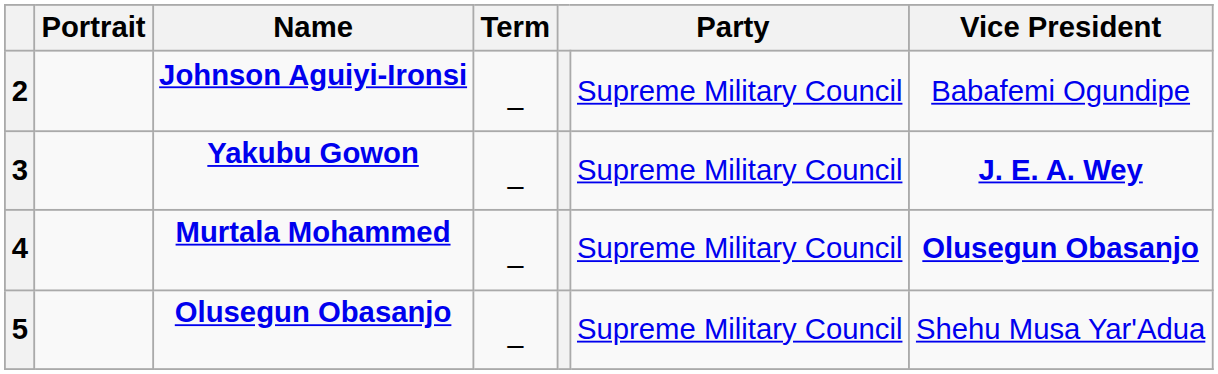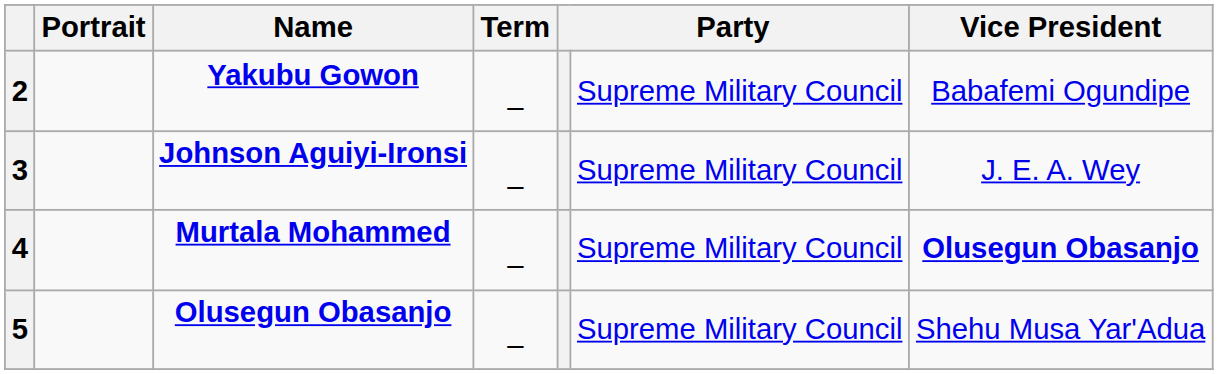(313, 74) Johnson Aguiyi-Ironsi -> (313, 74) Yakubu Gowon
(313, 153) Yakubu Gowon -> (313, 153) Johnson Aguiyi-Ironsi
(1061, 170) bold -> (1061, 170) normal
